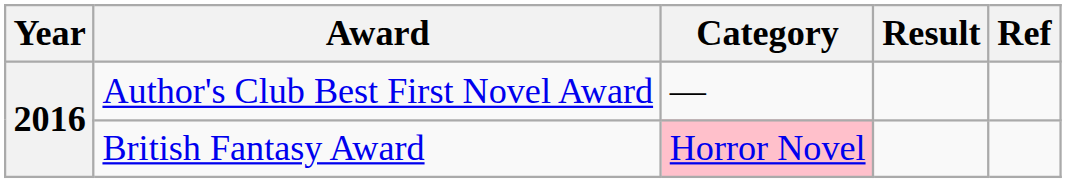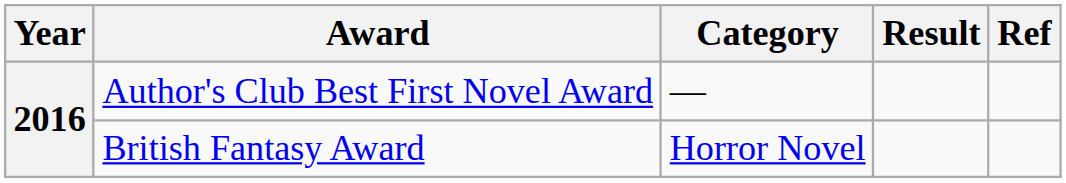(768, 147) pink background -> (768, 147) no background
